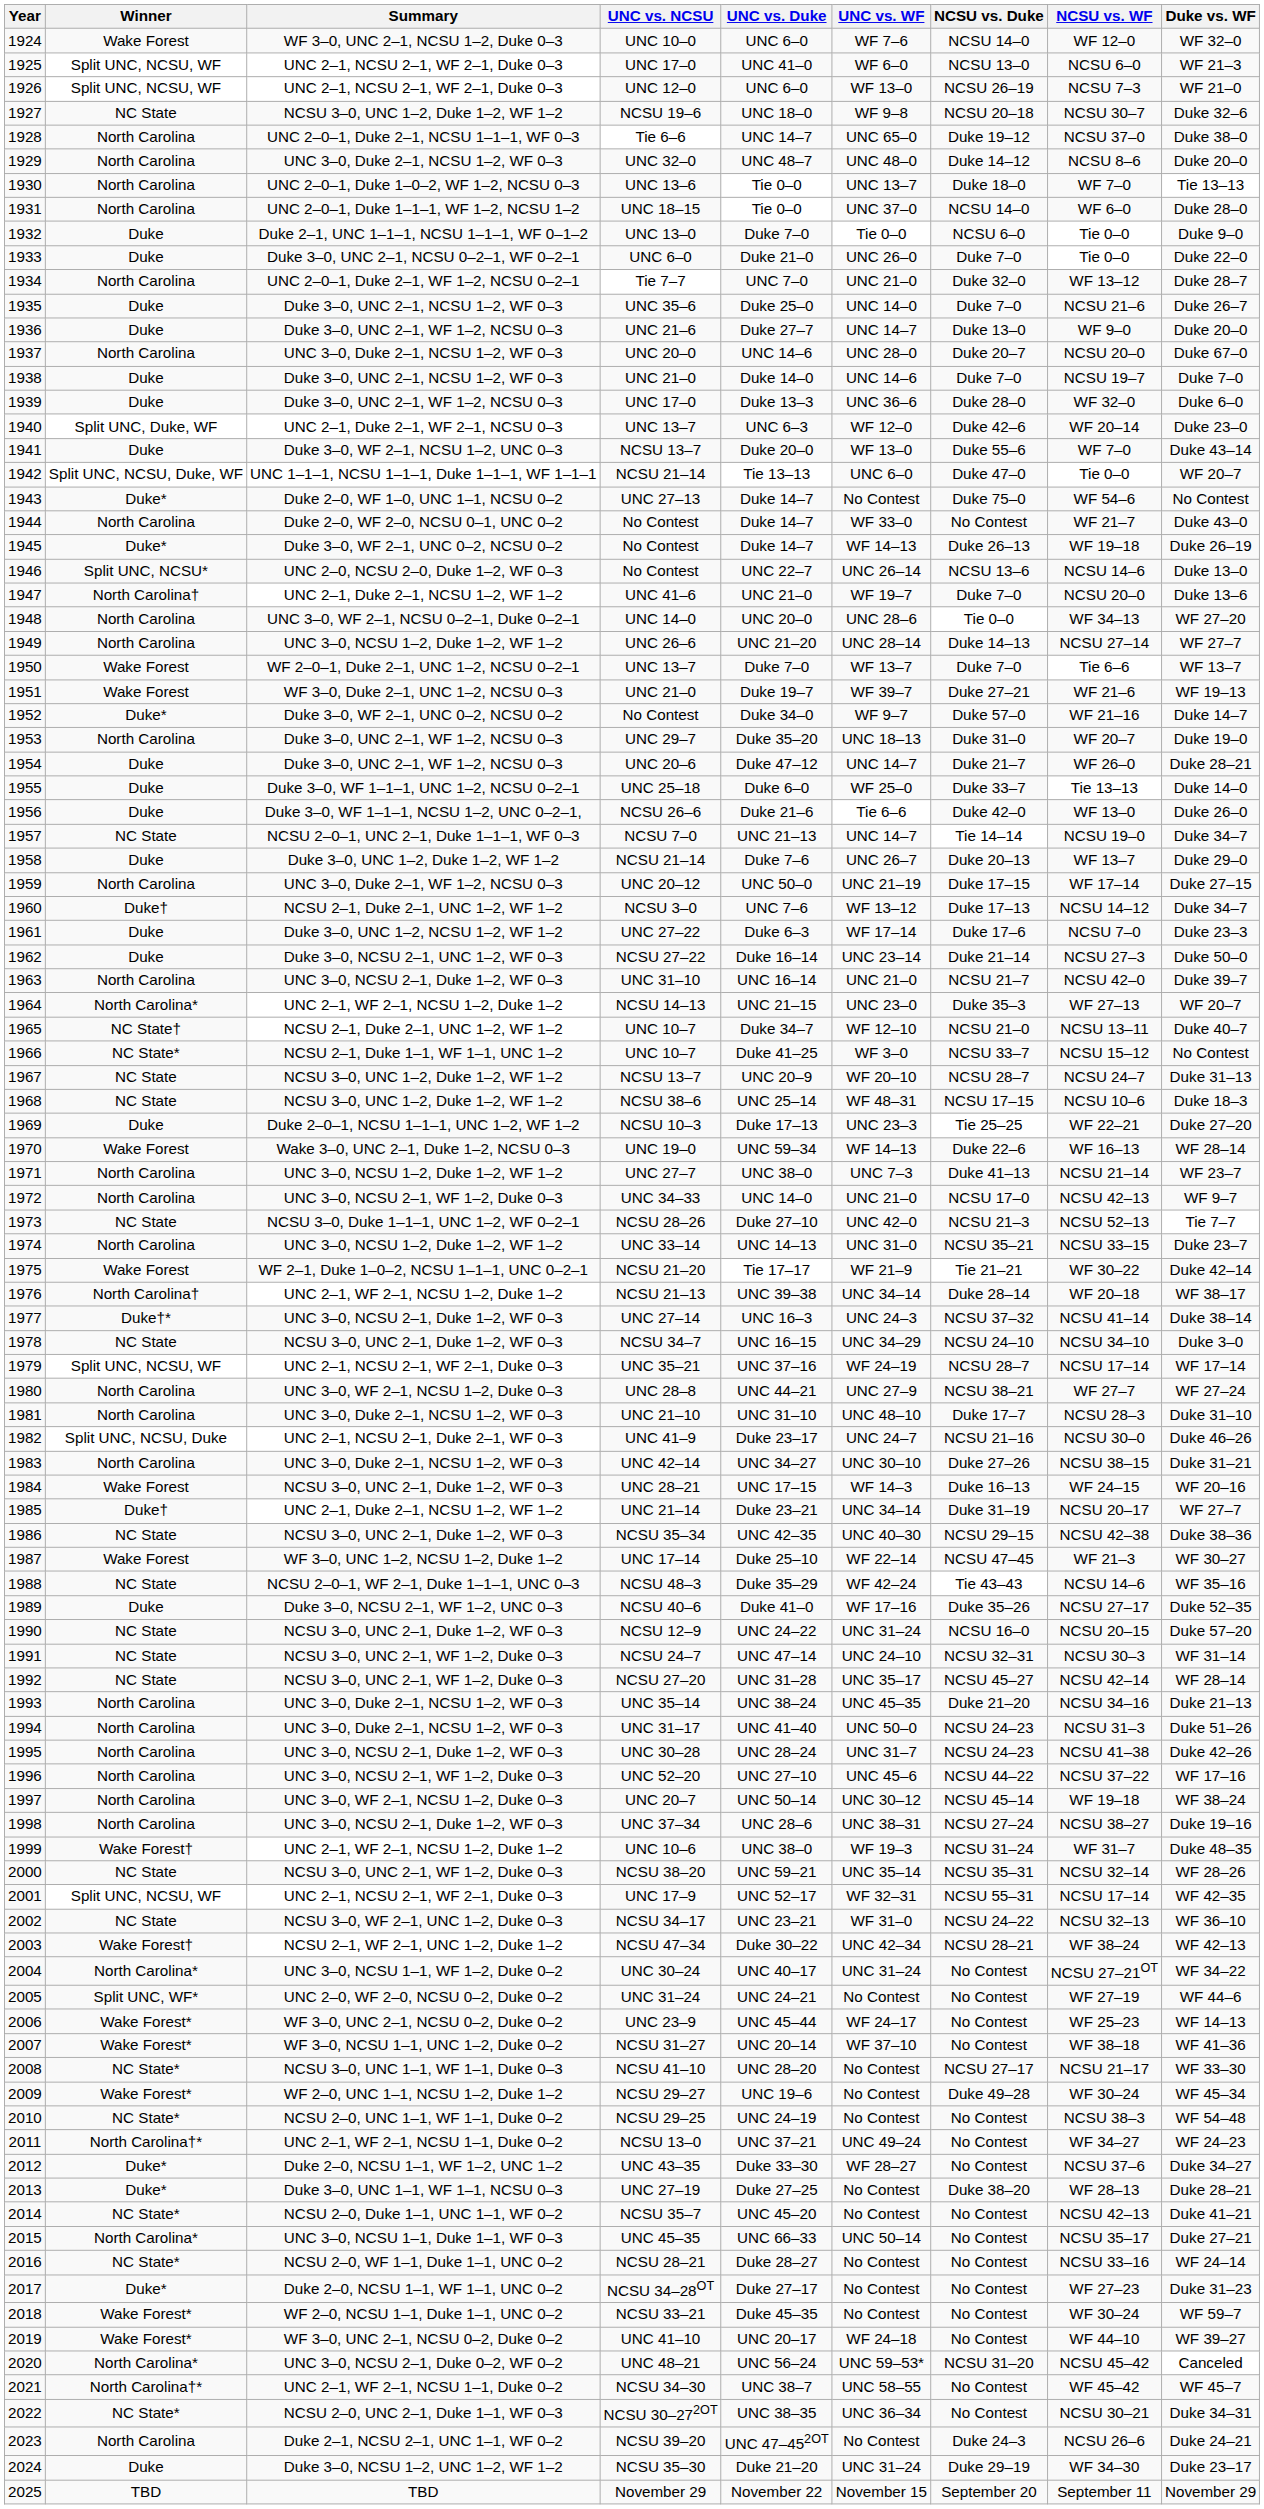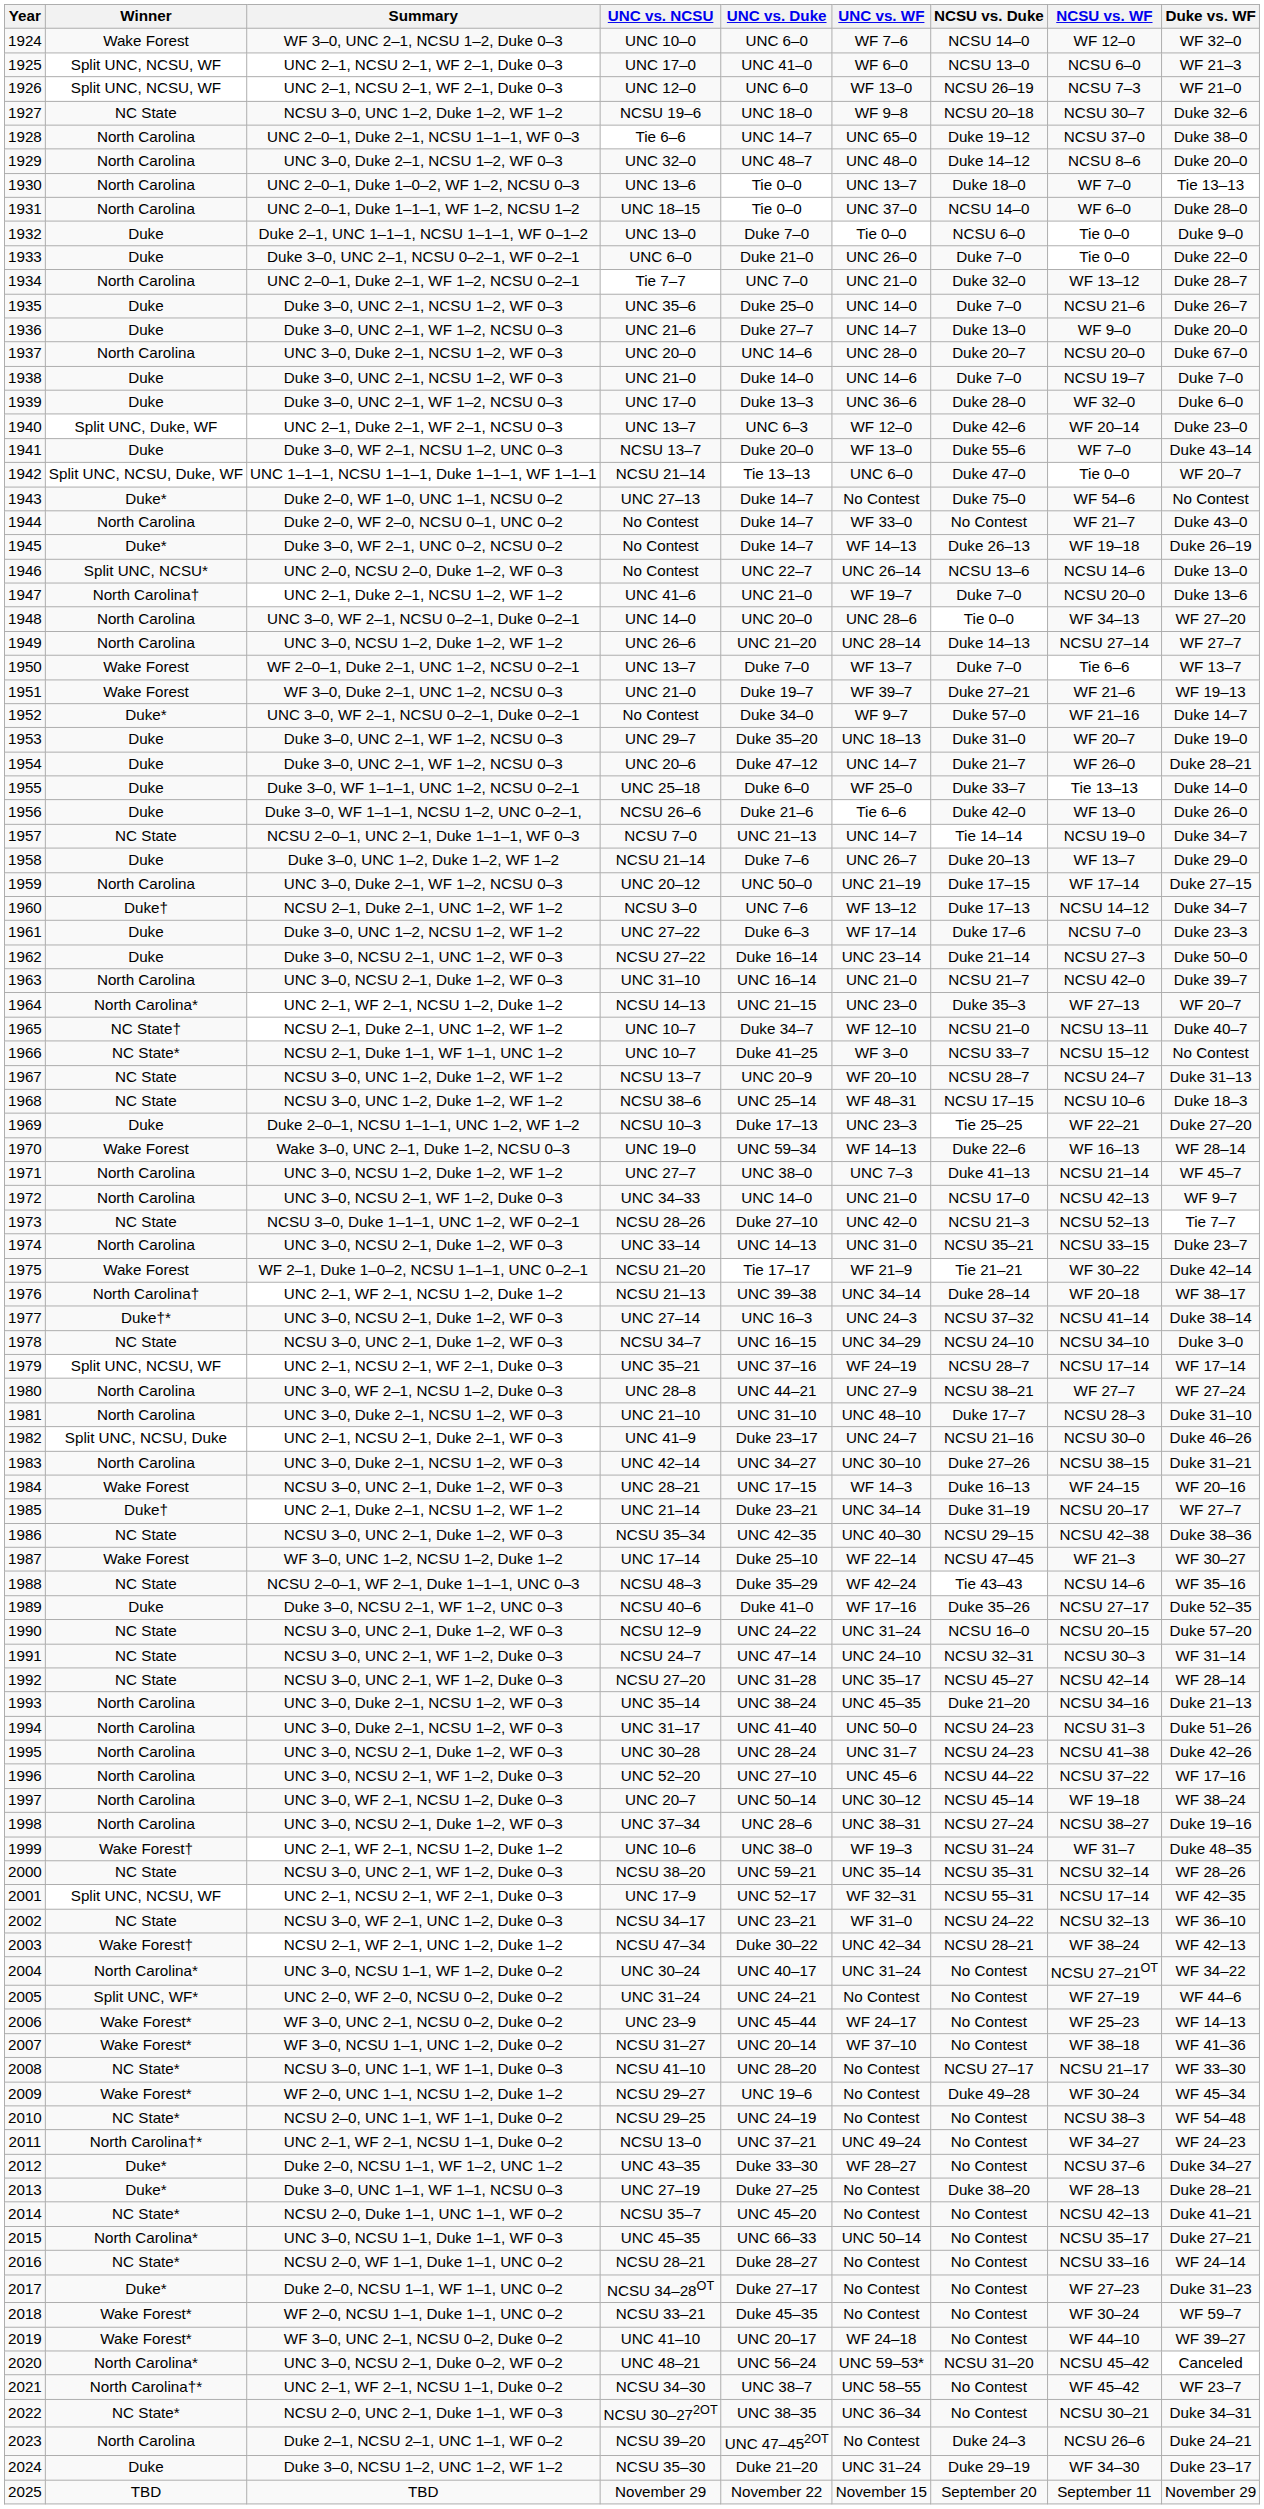(423, 715) Duke 3–0, WF 2–1, UNC 0–2, NCSU 0–2 -> (423, 715) UNC 3–0, WF 2–1, NCSU 0–2–1, Duke 0–2–1
(146, 739) North Carolina -> (146, 739) Duke
(1211, 1173) WF 23–7 -> (1211, 1173) WF 45–7
(423, 1245) UNC 3–0, NCSU 1–2, Duke 1–2, WF 1–2 -> (423, 1245) UNC 3–0, NCSU 2–1, Duke 1–2, WF 0–3
(1211, 2387) WF 45–7 -> (1211, 2387) WF 23–7
